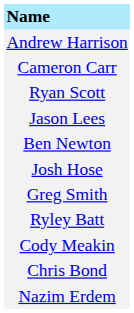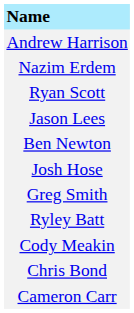(67, 67) Cameron Carr -> (67, 67) Nazim Erdem
(67, 296) Nazim Erdem -> (67, 296) Cameron Carr
